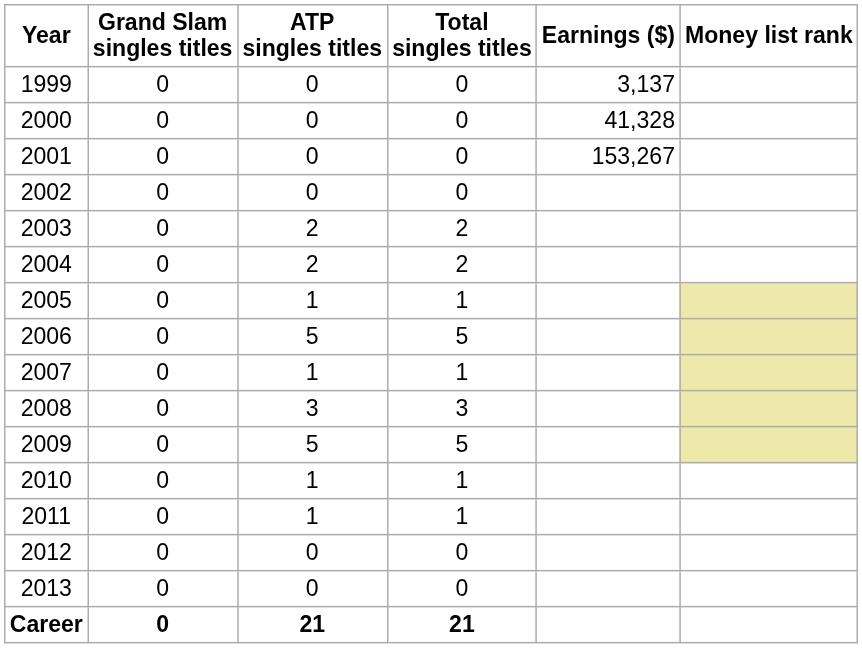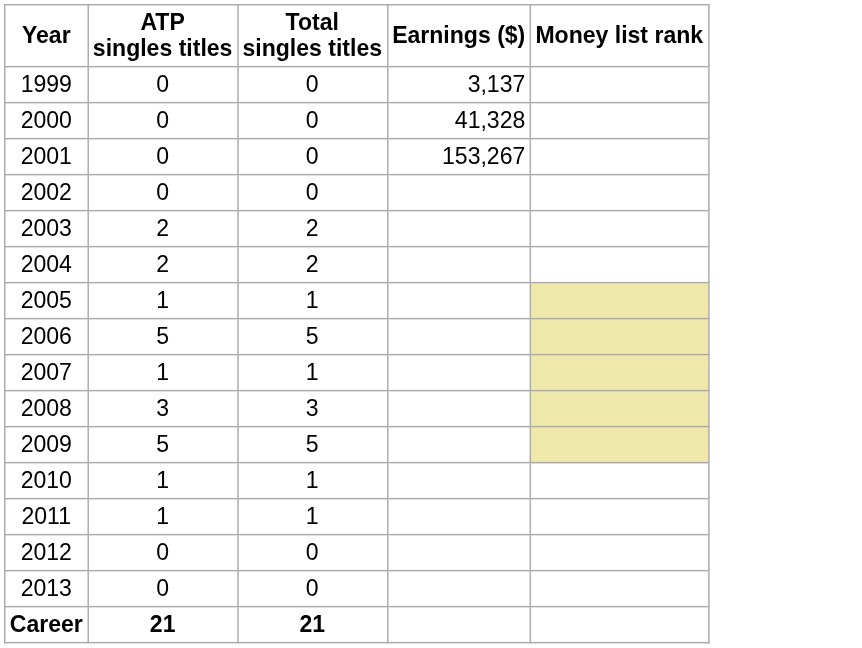- column: (163, 35)
